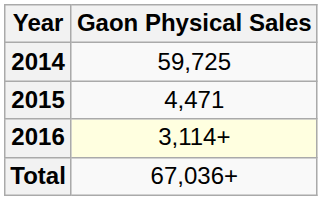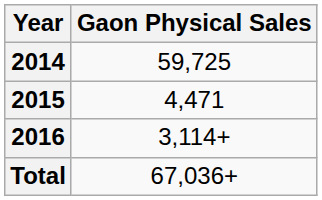(194, 137) lightyellow background -> (194, 137) no background
